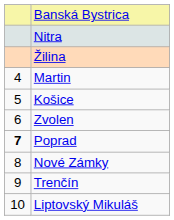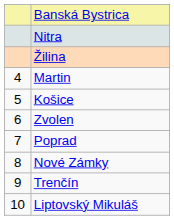(18, 141) bold -> (18, 141) normal
